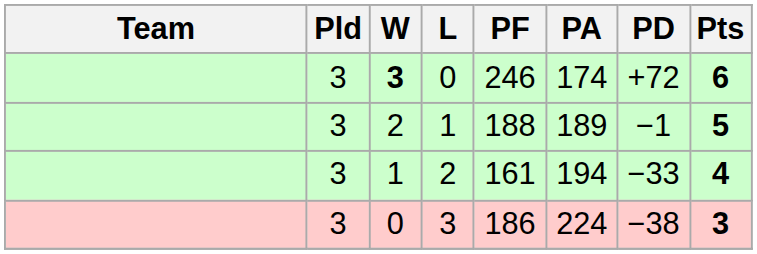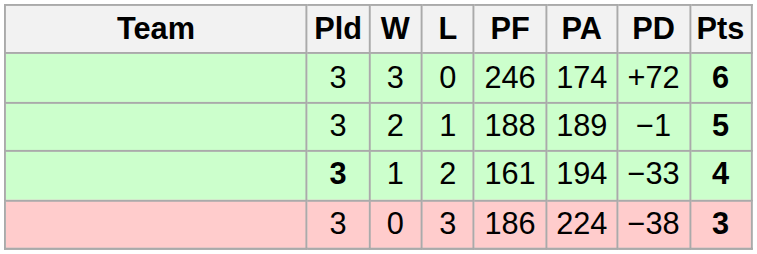(395, 77) bold -> (395, 77) normal
(338, 175) normal -> (338, 175) bold
